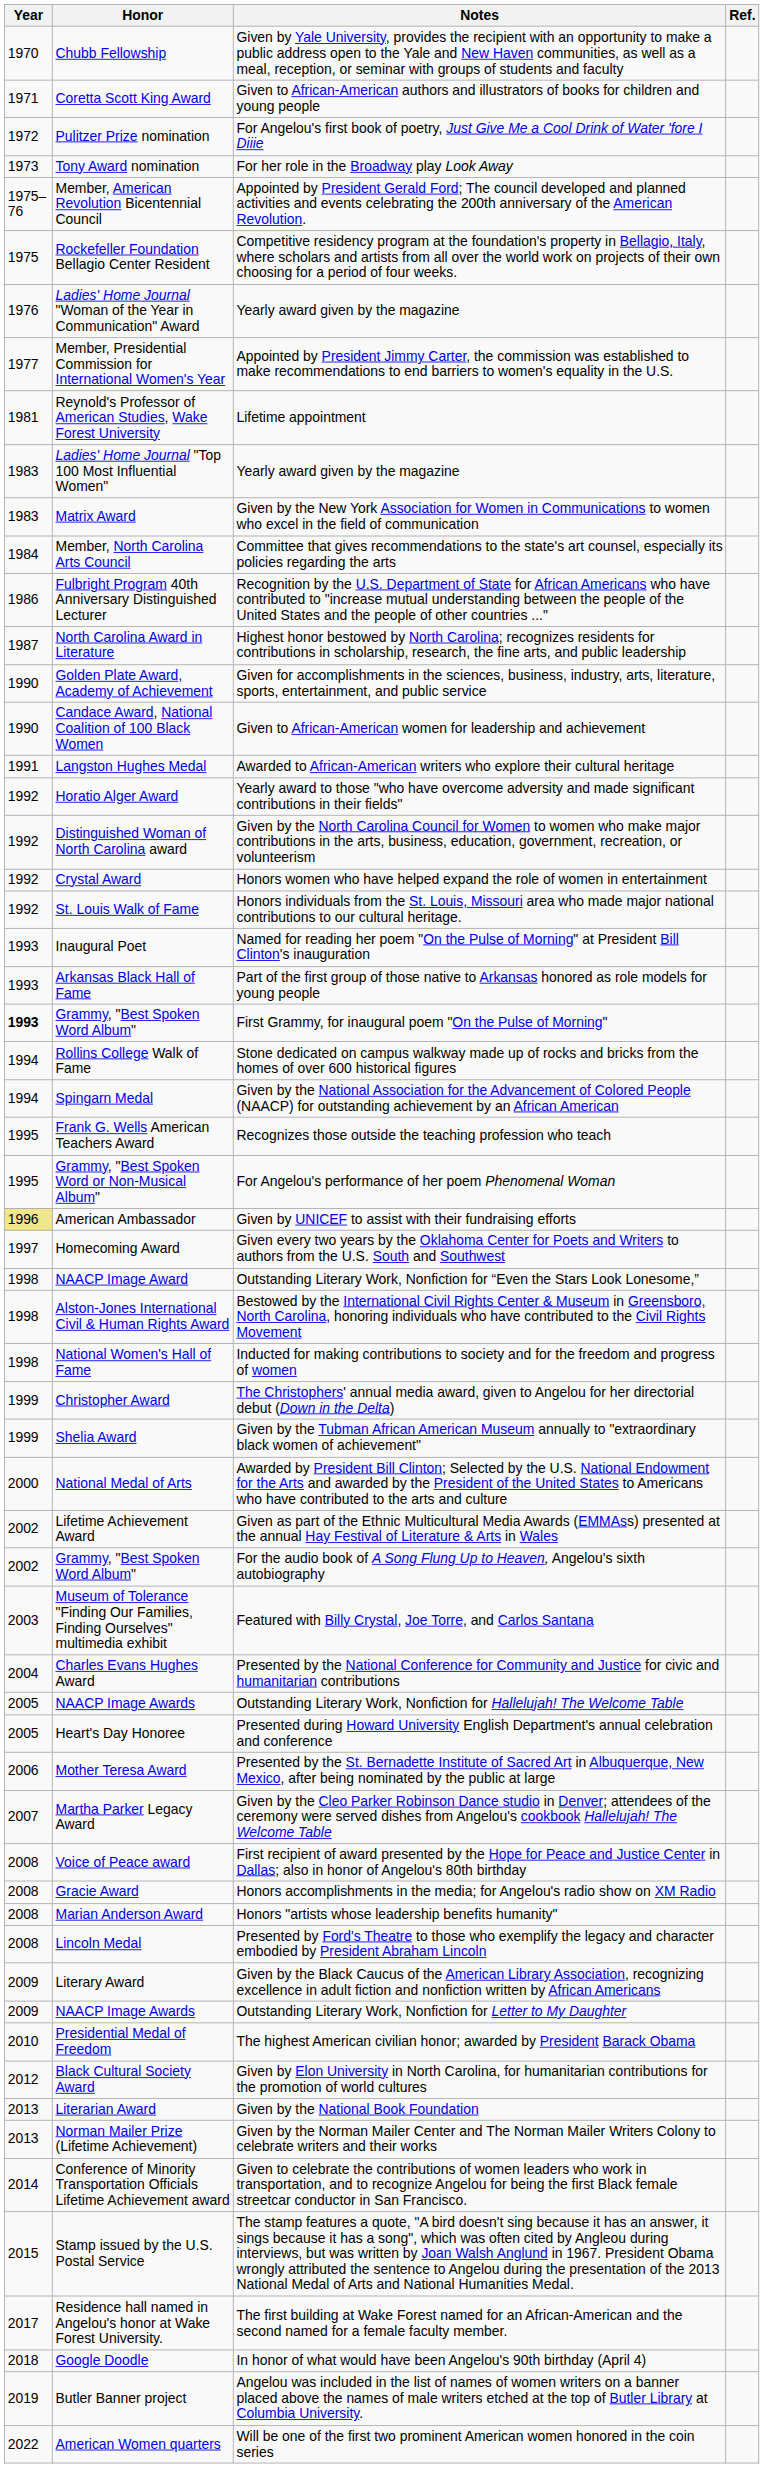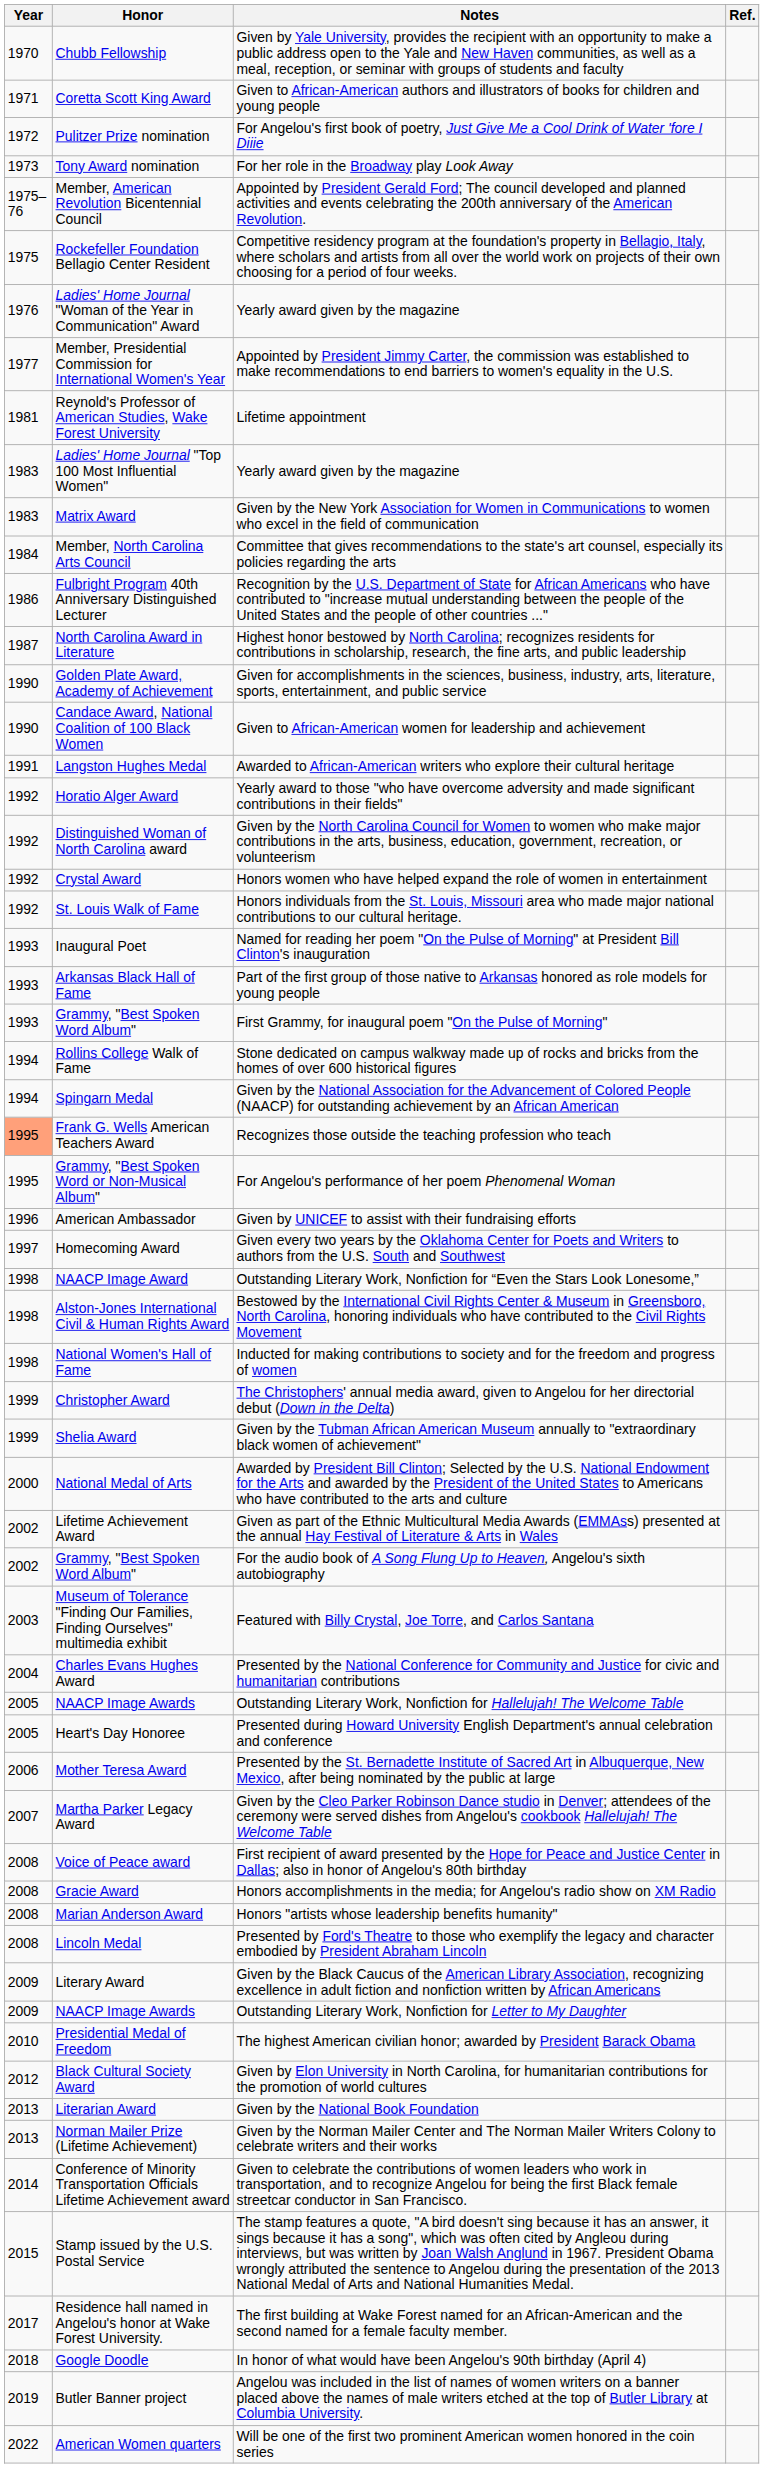(23, 1022) bold -> (23, 1022) normal
(23, 1136) no background -> (23, 1136) lightsalmon background
(23, 1219) khaki background -> (23, 1219) no background
